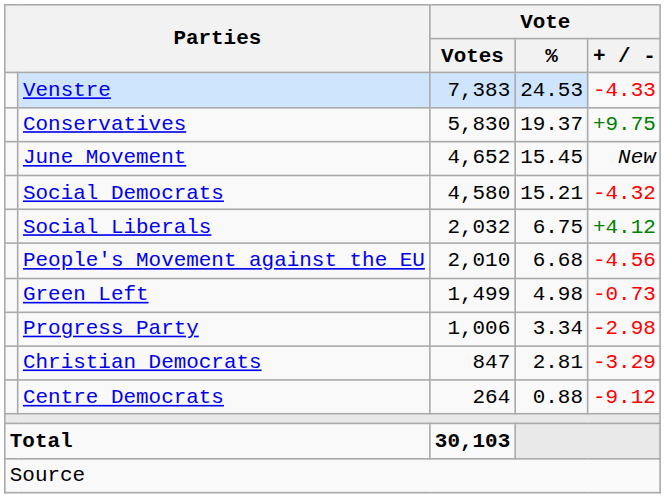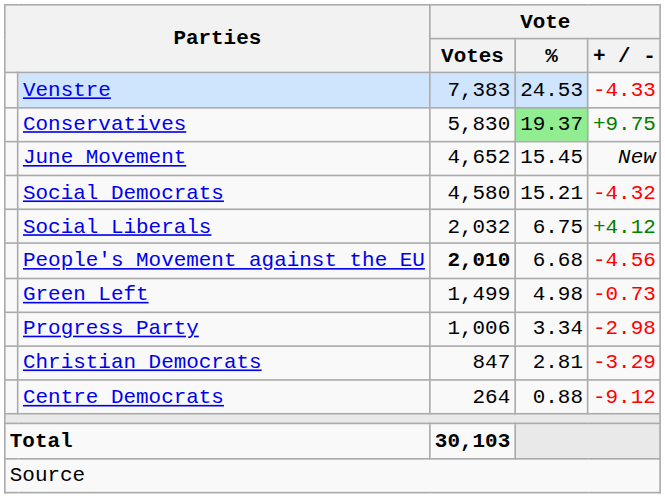(552, 124) no background -> (552, 124) lightgreen background
(479, 261) normal -> (479, 261) bold
